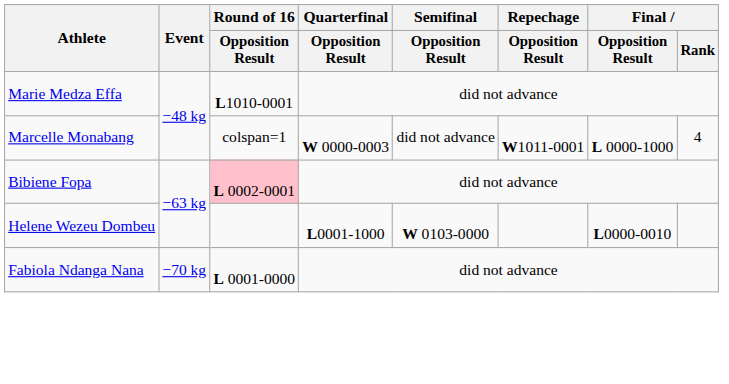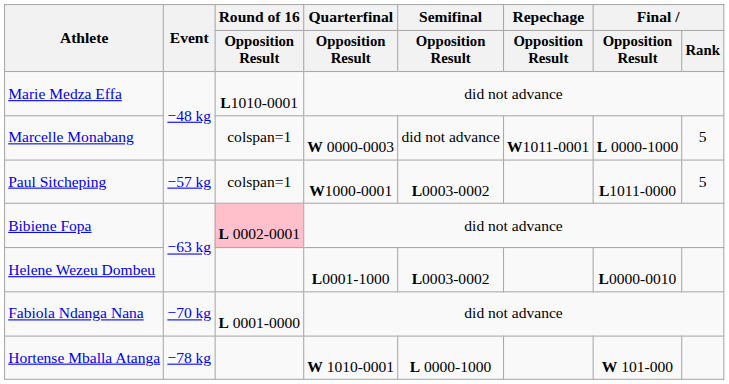(698, 138) 4 -> (703, 138) 5
+ row: (57, 182)
(446, 235) W 0103-0000 -> (451, 279) L0003-0002
+ row: (84, 358)
